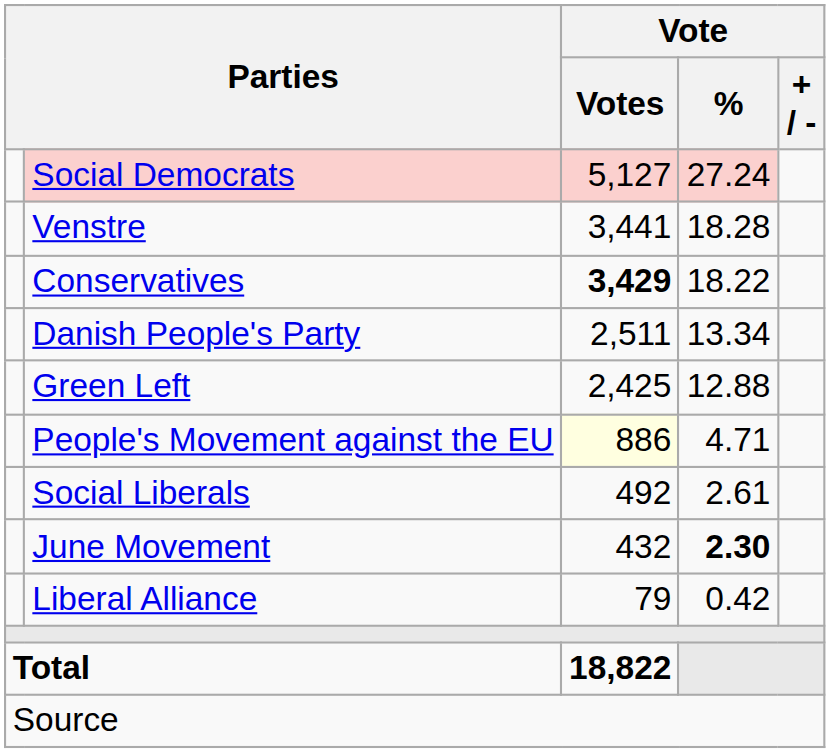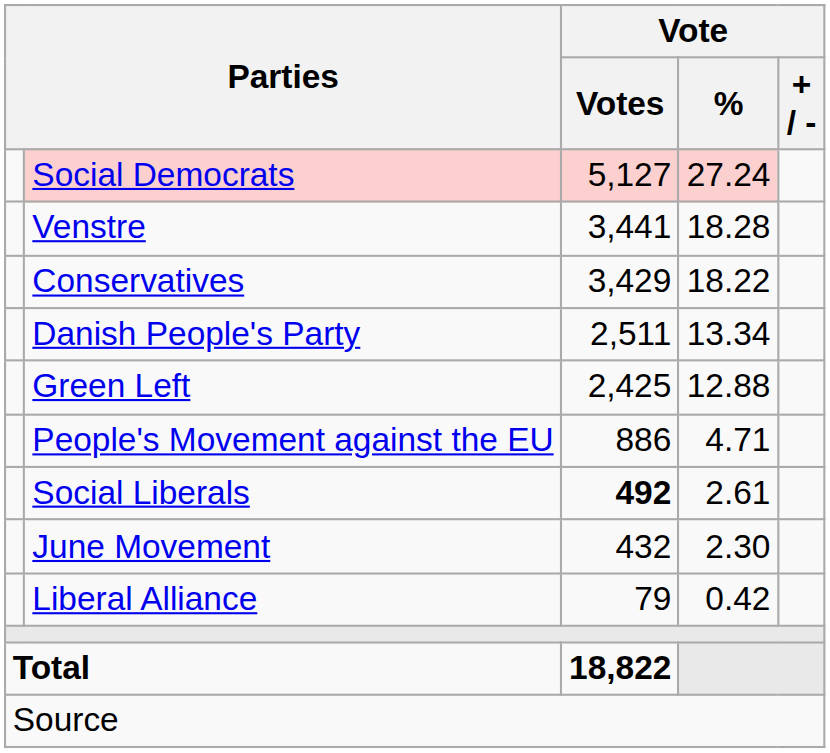(629, 280) bold -> (629, 280) normal
(643, 439) lightyellow background -> (643, 439) no background
(643, 492) normal -> (643, 492) bold
(738, 545) bold -> (738, 545) normal
